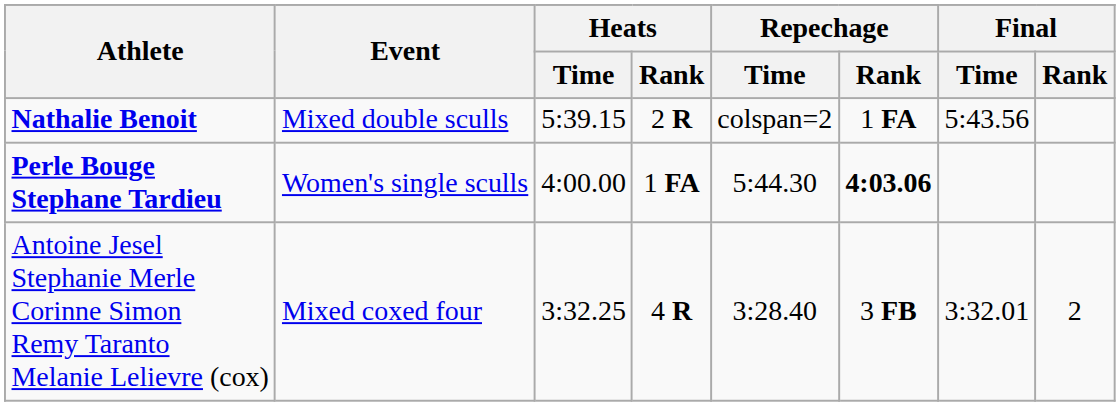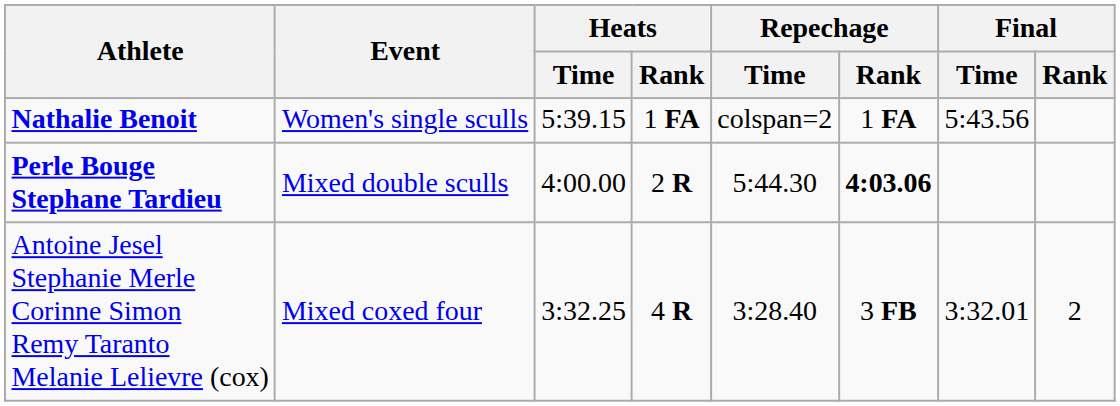(395, 120) Mixed double sculls -> (405, 120) Women's single sculls
(672, 120) 2 R -> (672, 120) 1 FA
(405, 182) Women's single sculls -> (395, 182) Mixed double sculls
(672, 182) 1 FA -> (672, 182) 2 R
